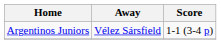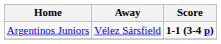(190, 30) normal -> (190, 30) bold
